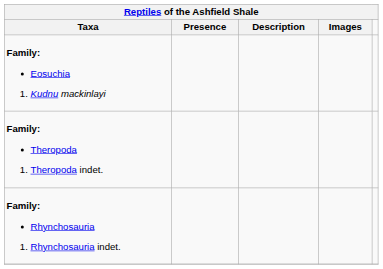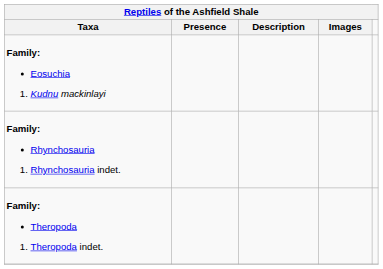rows swapped: (88, 226) <-> (88, 150)
